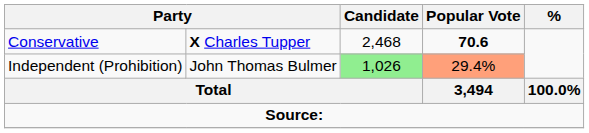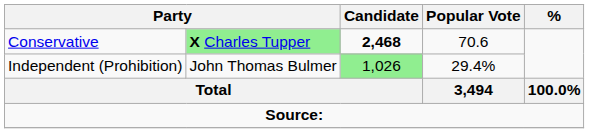(250, 41) no background -> (250, 41) lightgreen background
(381, 41) normal -> (381, 41) bold
(473, 41) bold -> (473, 41) normal
(473, 66) lightsalmon background -> (473, 66) no background
